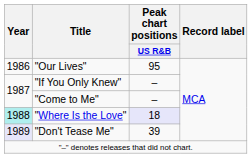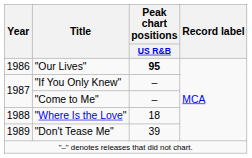(154, 66) normal -> (154, 66) bold
(18, 115) paleturquoise background -> (18, 115) no background
(154, 115) lavender background -> (154, 115) no background
(18, 132) lavender background -> (18, 132) no background
